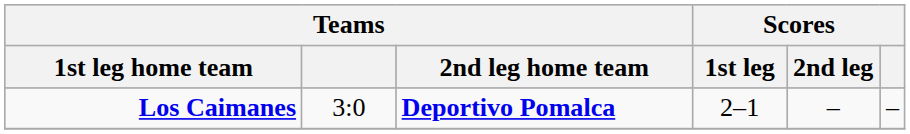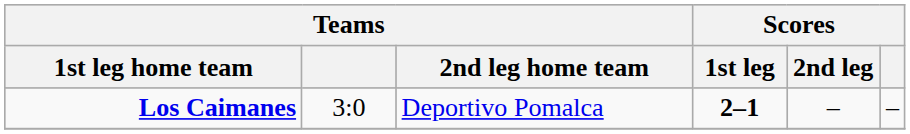(508, 107) bold -> (503, 107) normal
(740, 107) normal -> (740, 107) bold
